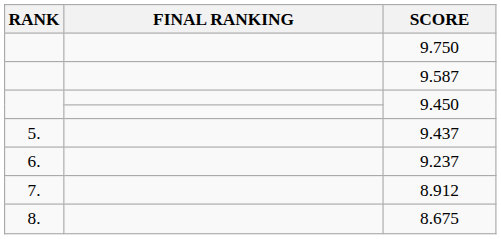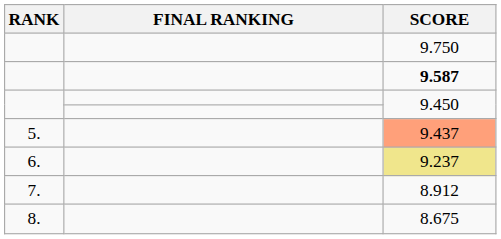(440, 76) normal -> (440, 76) bold
(440, 133) no background -> (440, 133) lightsalmon background
(440, 161) no background -> (440, 161) khaki background
